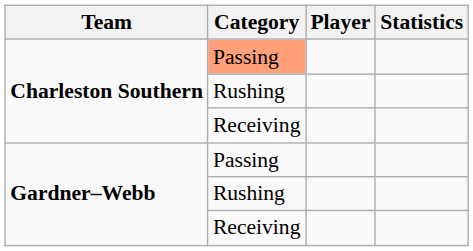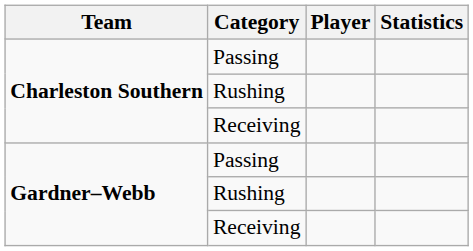(246, 56) lightsalmon background -> (246, 56) no background
